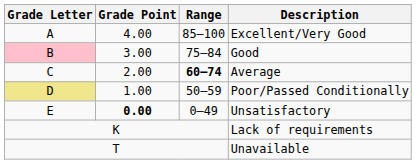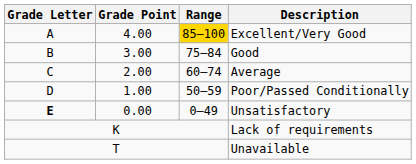(204, 33) no background -> (204, 33) gold background
(50, 53) pink background -> (50, 53) no background
(204, 72) bold -> (204, 72) normal
(50, 91) khaki background -> (50, 91) no background
(50, 110) normal -> (50, 110) bold
(138, 110) bold -> (138, 110) normal
